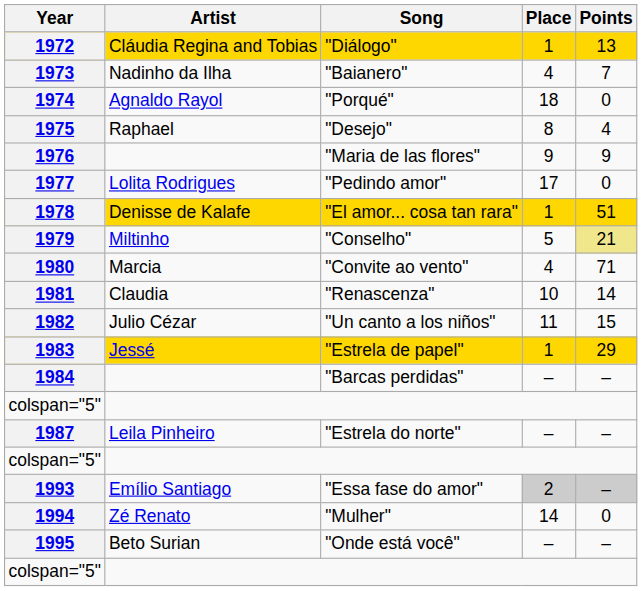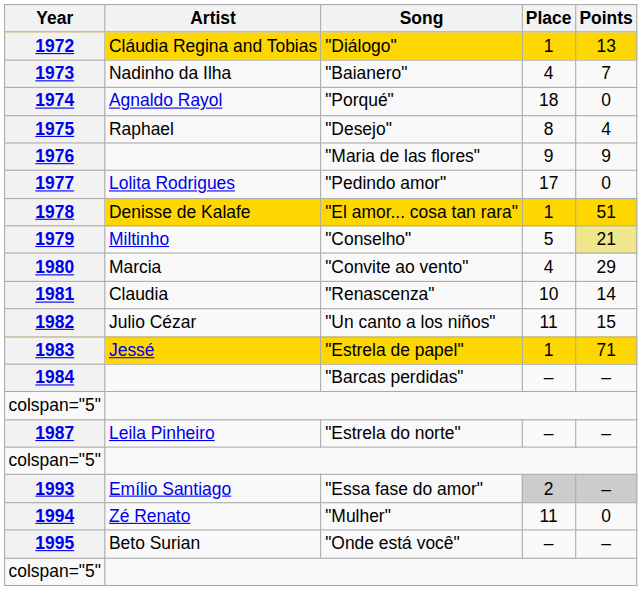(606, 267) 71 -> (606, 267) 29
(606, 350) 29 -> (606, 350) 71
(549, 516) 14 -> (549, 516) 11
